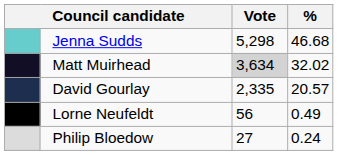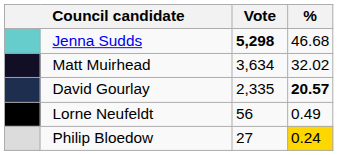(255, 41) normal -> (255, 41) bold
(255, 65) lightgrey background -> (255, 65) no background
(310, 89) normal -> (310, 89) bold
(306, 138) no background -> (306, 138) gold background
